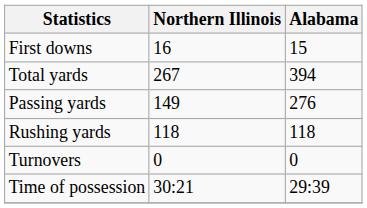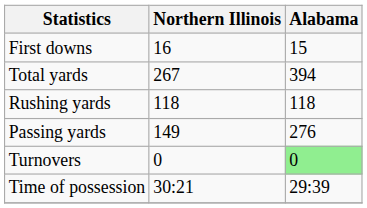rows swapped: (60, 132) <-> (57, 103)
(294, 160) no background -> (294, 160) lightgreen background
